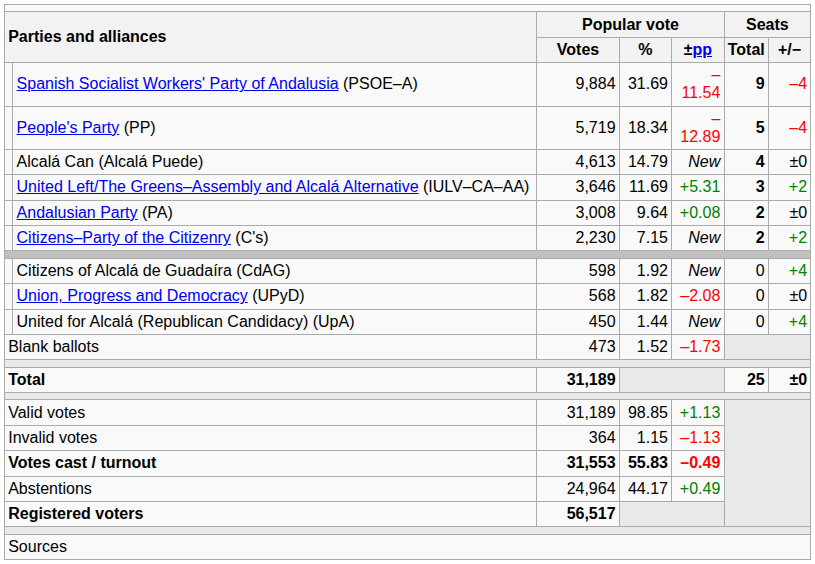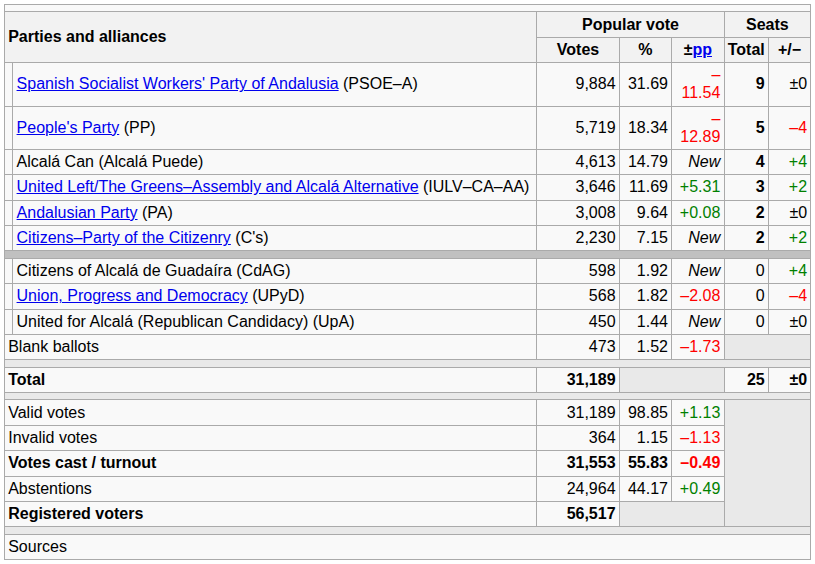(798, 84) –4 -> (798, 84) ±0
(798, 162) ±0 -> (798, 162) +4
(798, 296) ±0 -> (798, 296) –4
(798, 321) +4 -> (798, 321) ±0
